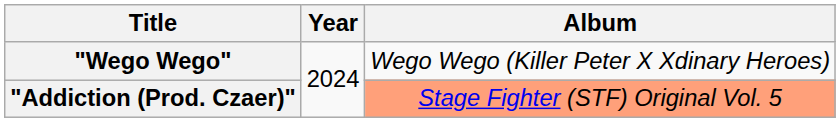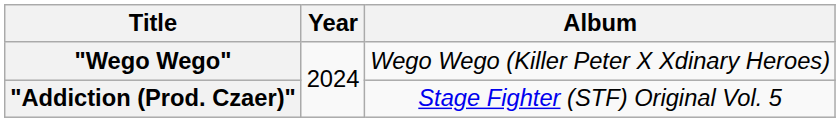(600, 98) lightsalmon background -> (600, 98) no background
